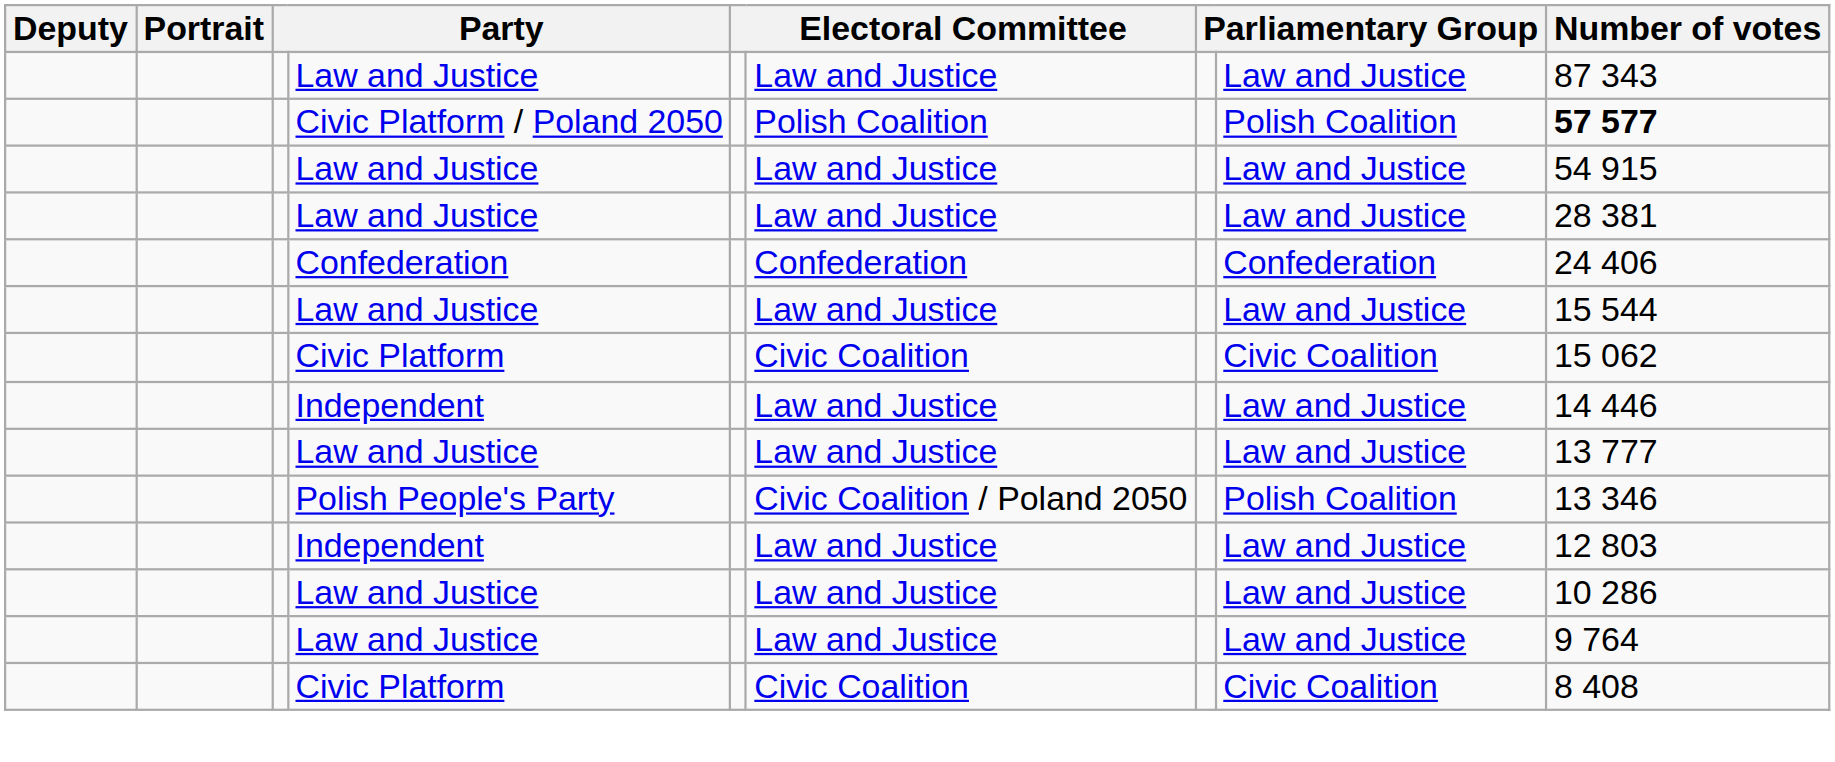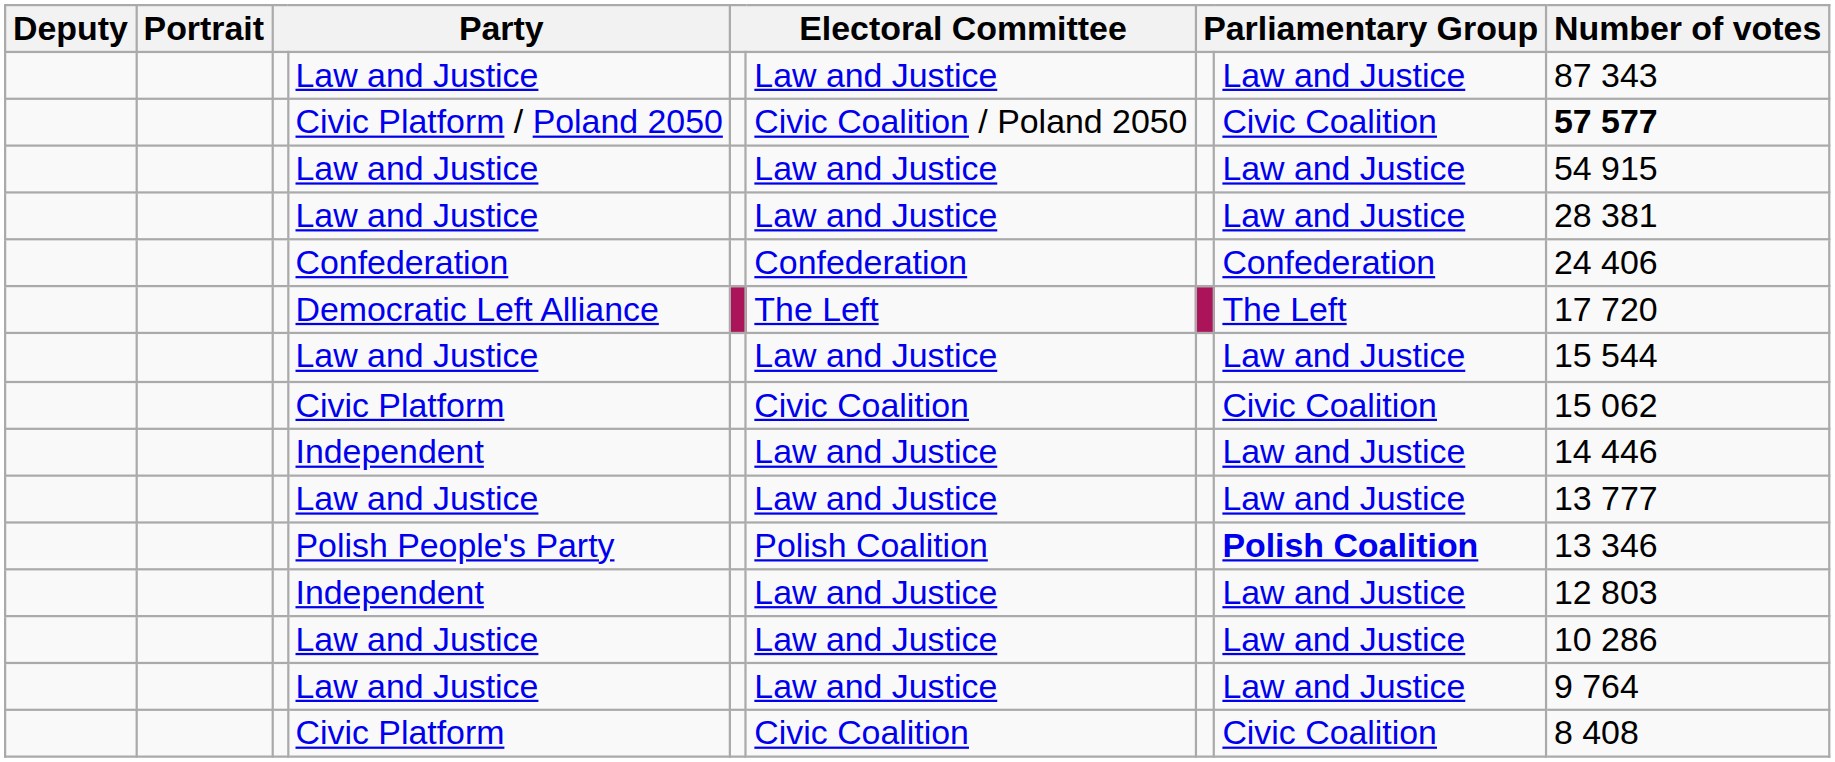(871, 122) Polish Coalition -> (971, 122) Civic Coalition / Poland 2050
(1340, 122) Polish Coalition -> (1330, 122) Civic Coalition
+ row: (70, 311)
(971, 497) Civic Coalition / Poland 2050 -> (871, 544) Polish Coalition
(1340, 497) normal -> (1350, 544) bold
